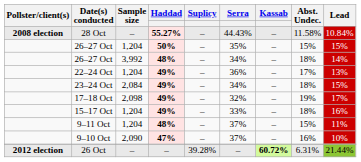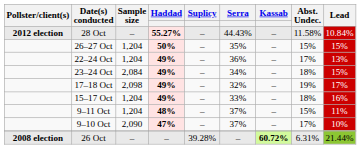(38, 33) 2008 election -> (38, 33) 2012 election
- row: (94, 59)
(307, 138) 16% -> (307, 125) 17%
(38, 151) 2012 election -> (38, 138) 2008 election
